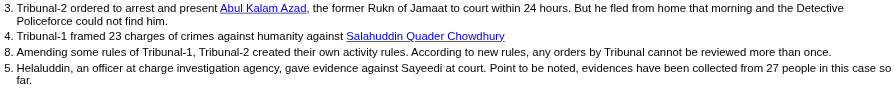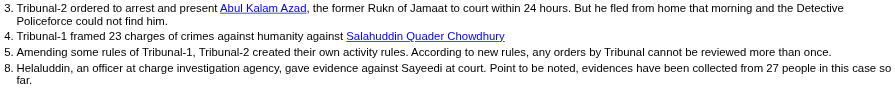(9, 52) 8. -> (9, 52) 5.
(9, 68) 5. -> (9, 68) 8.
